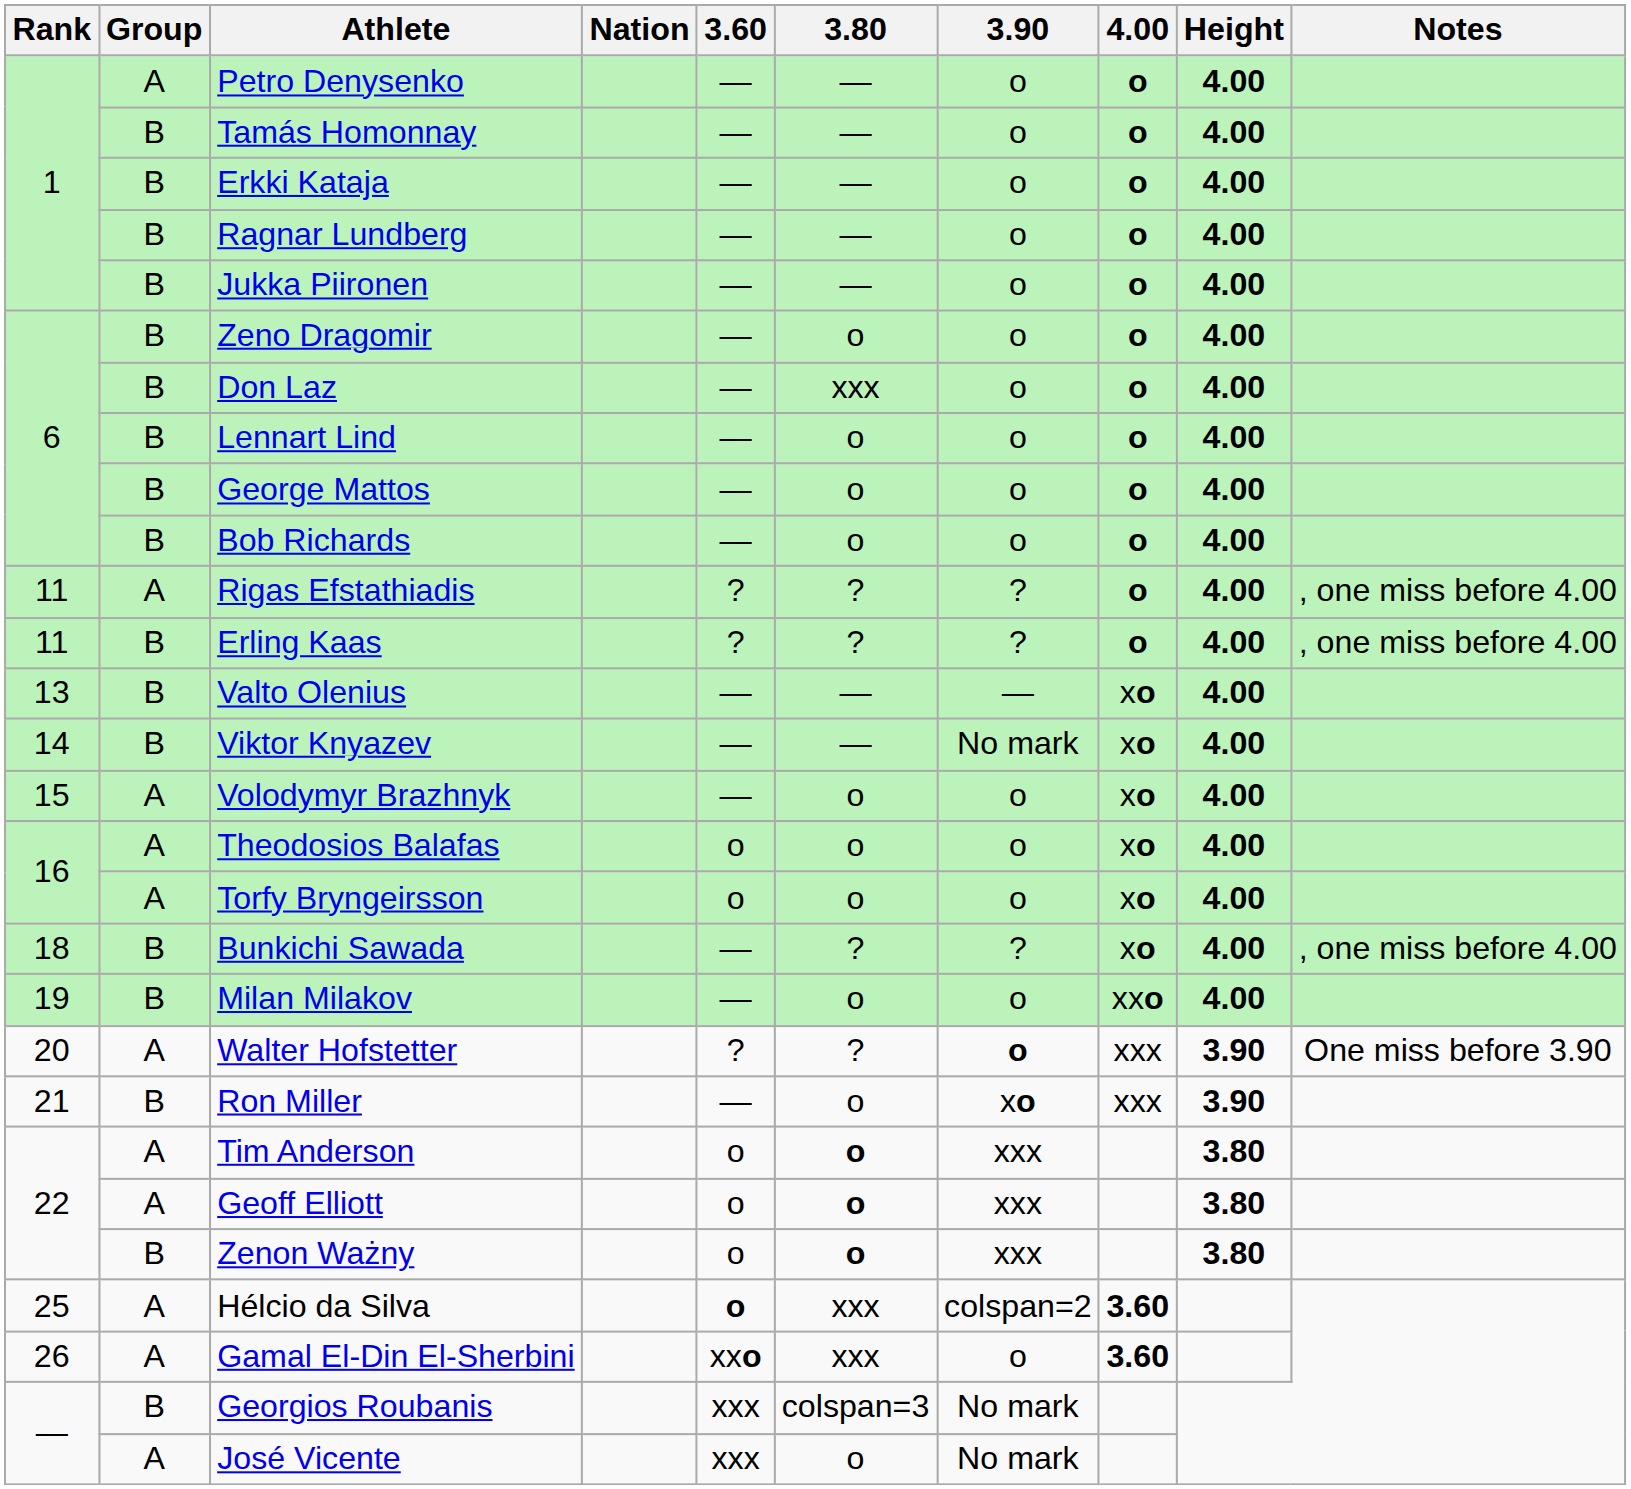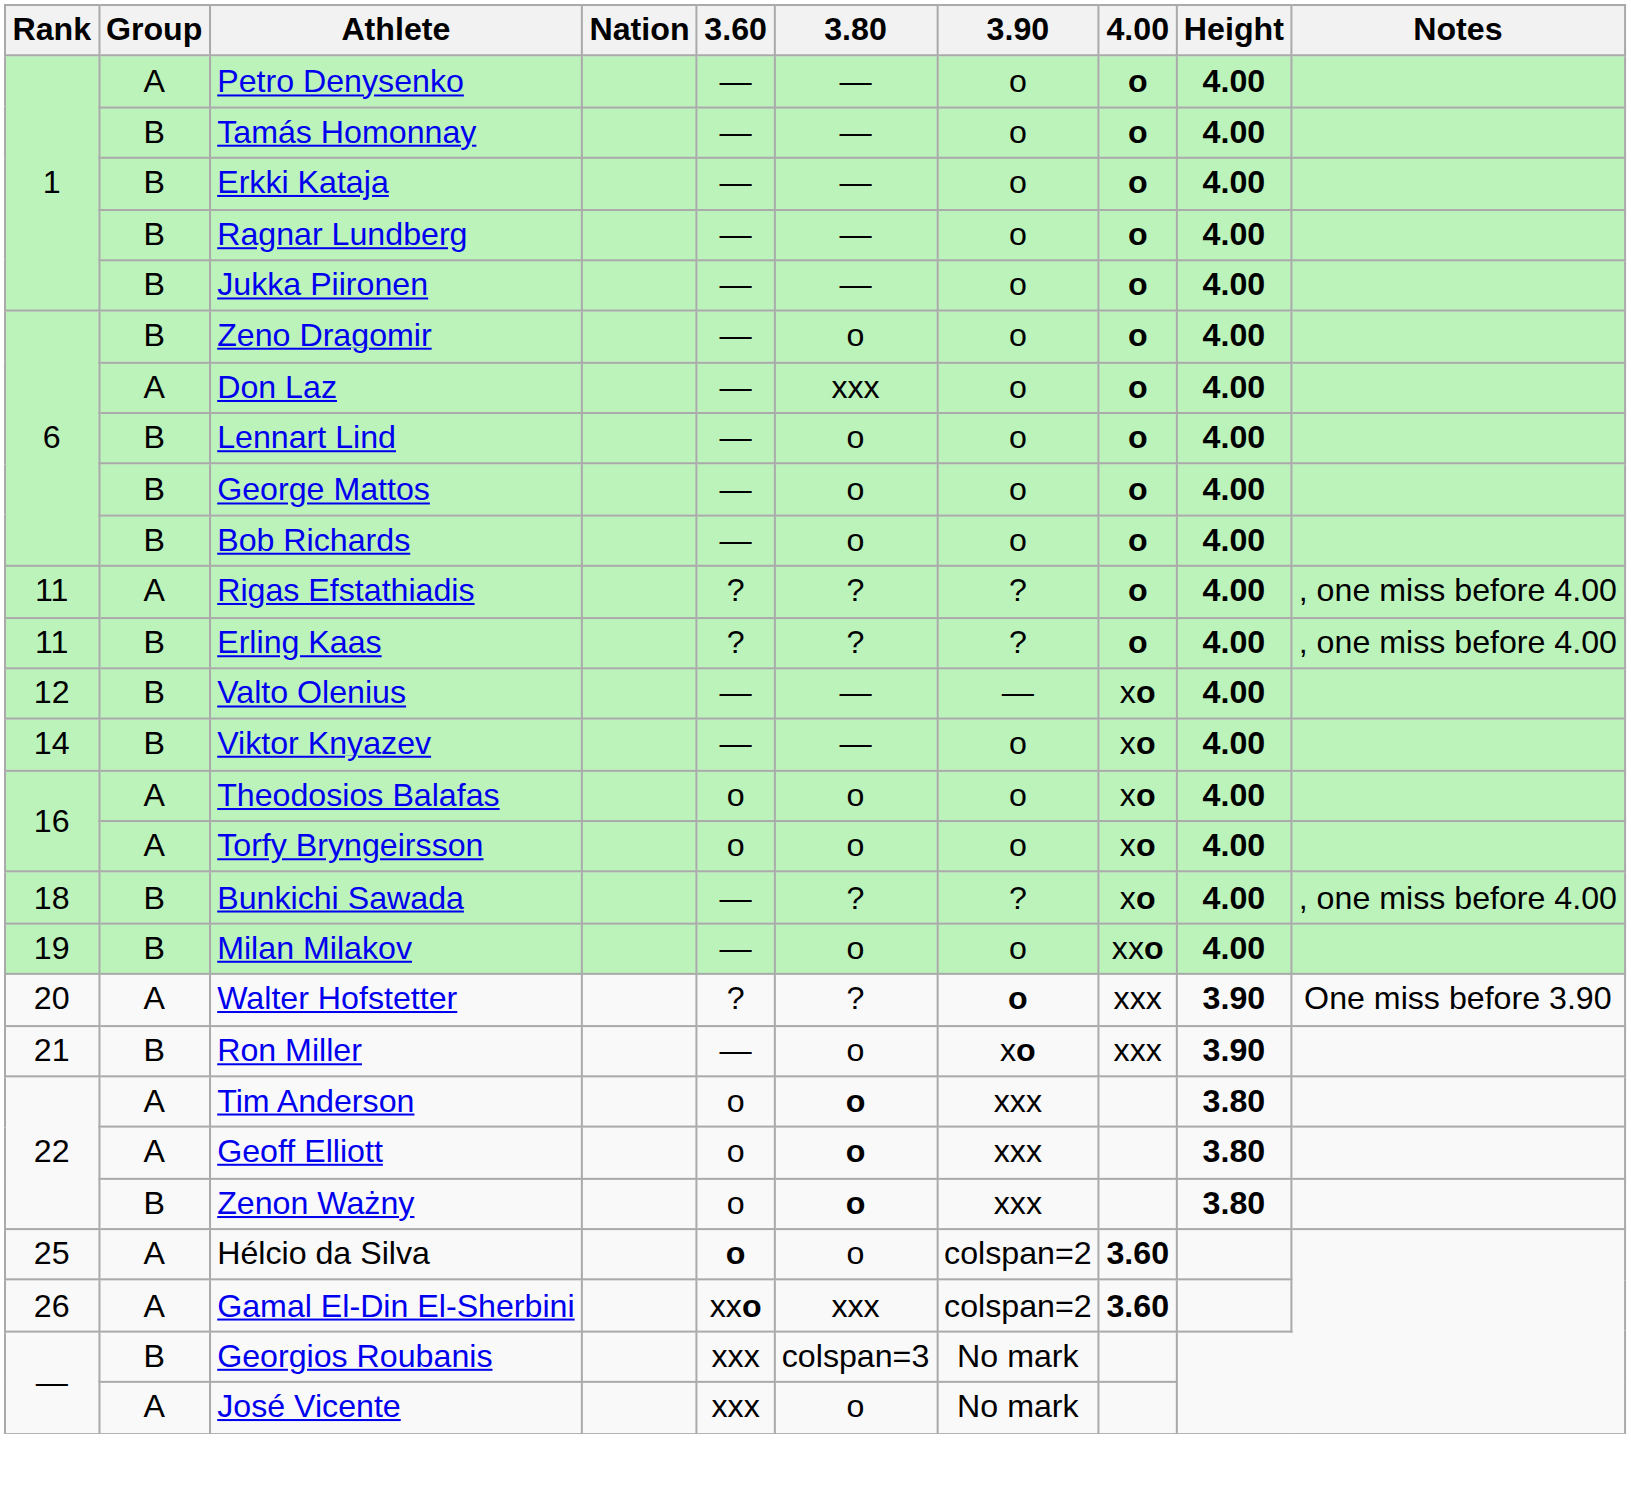(154, 387) B -> (154, 387) A
(52, 693) 13 -> (52, 693) 12
(1018, 744) No mark -> (1018, 744) o
- row: (364, 795)
(856, 1305) xxx -> (856, 1254) o
(1018, 1356) o -> (1018, 1305) colspan=2
